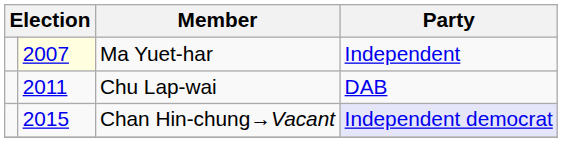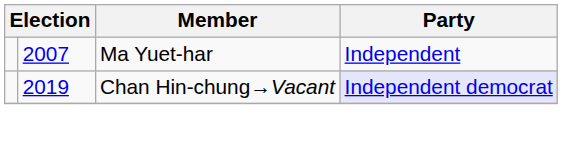(46, 53) lightyellow background -> (46, 53) no background
- row: (158, 86)
(46, 119) 2015 -> (46, 86) 2019
